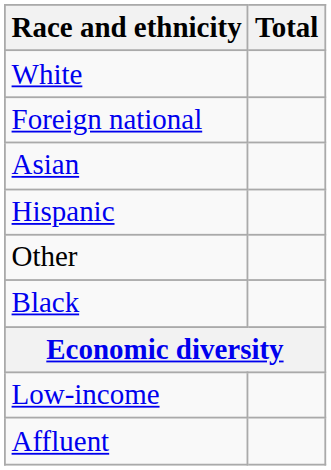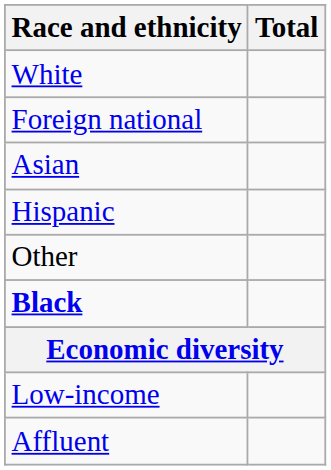(45, 303) normal -> (47, 303) bold
